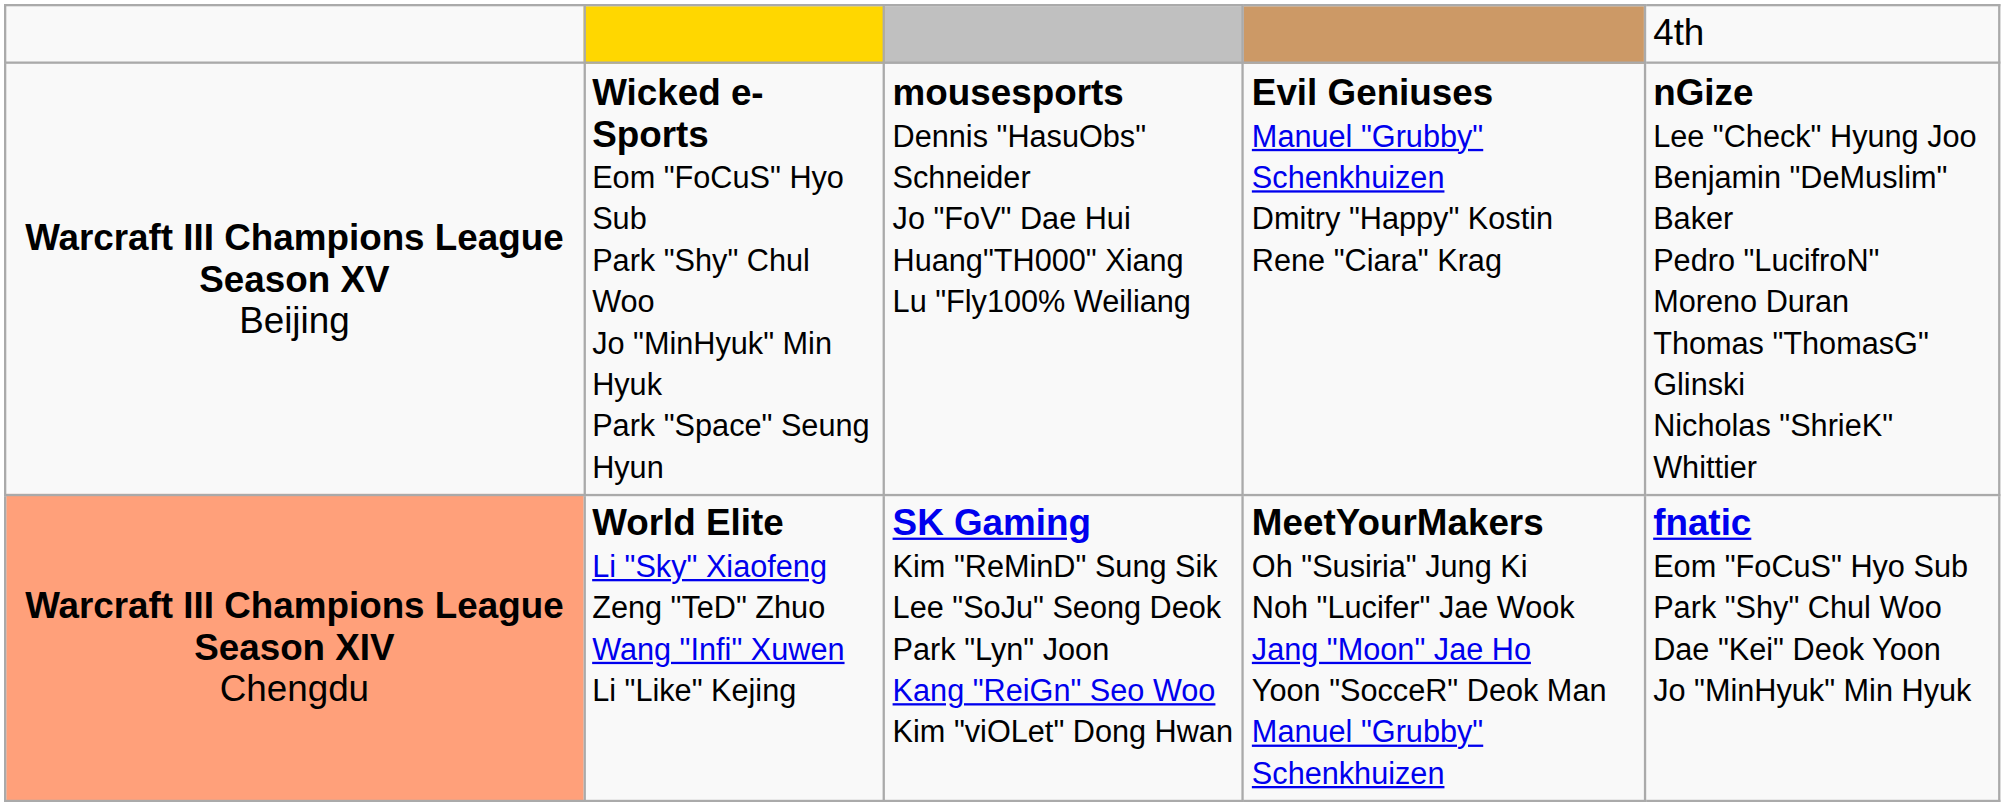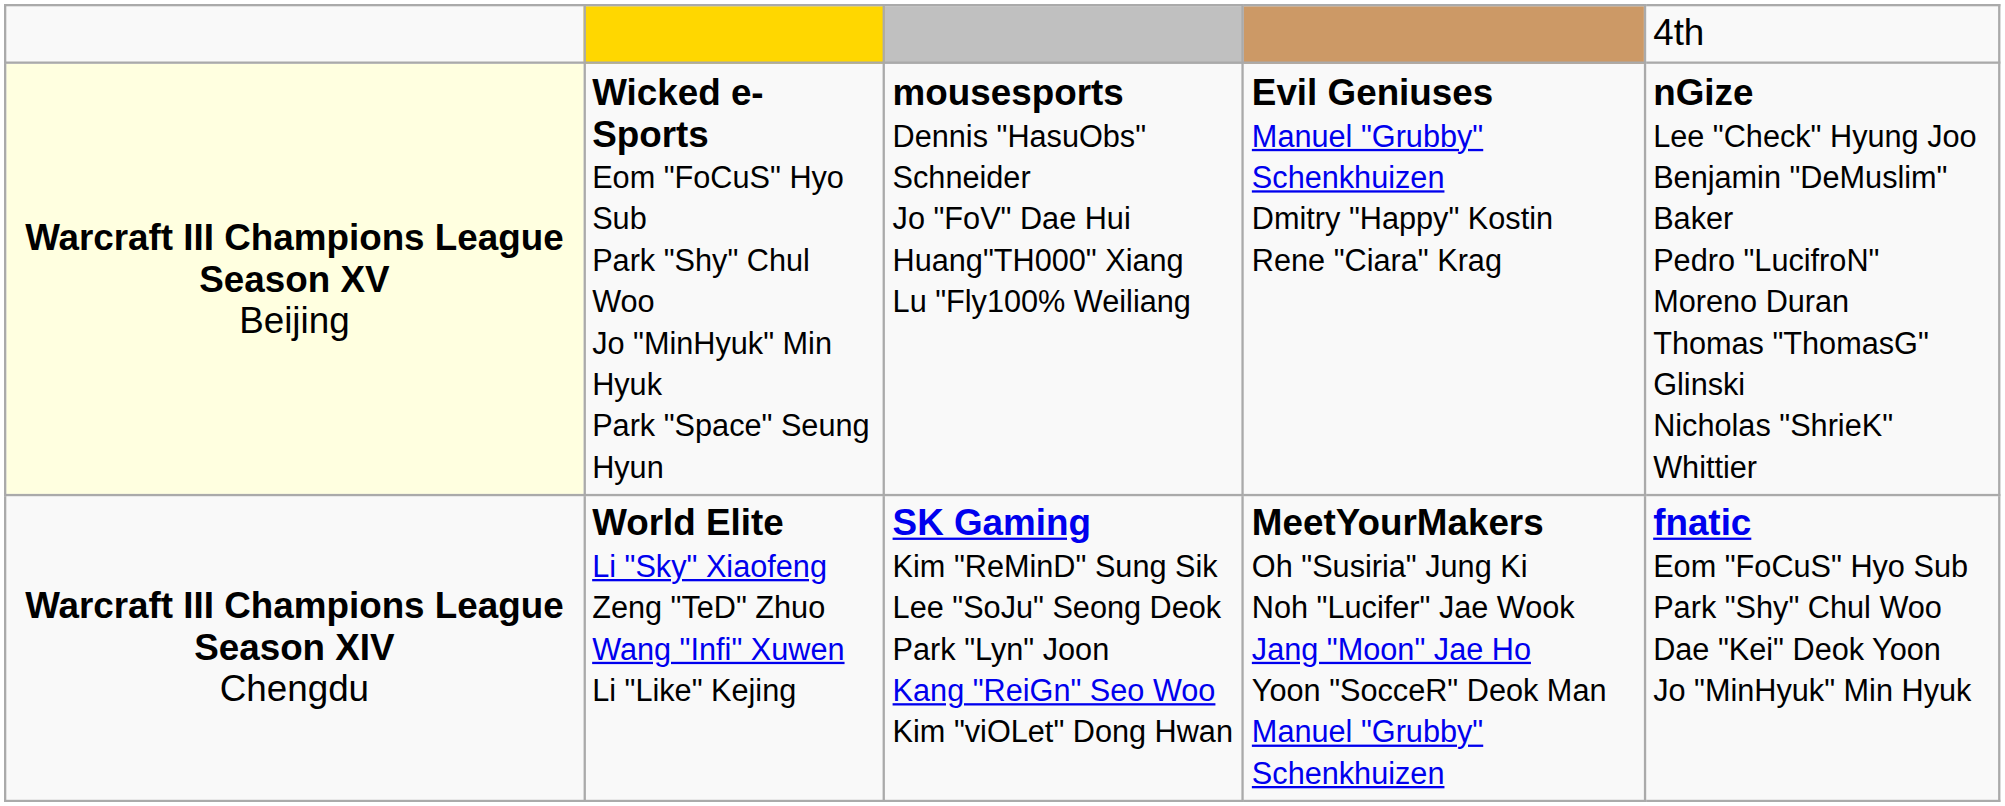(294, 278) no background -> (294, 278) lightyellow background
(294, 647) lightsalmon background -> (294, 647) no background
